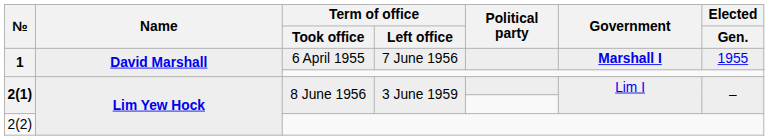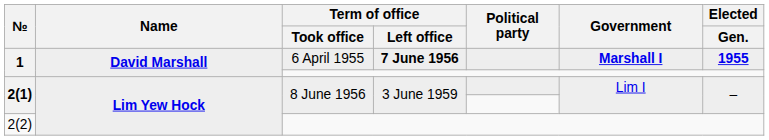(420, 59) normal -> (420, 59) bold
(733, 59) normal -> (733, 59) bold
